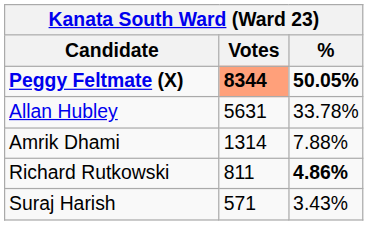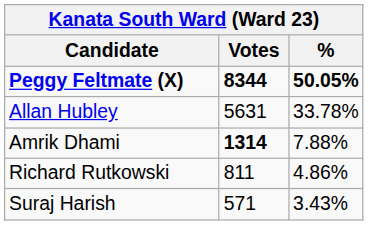(245, 81) lightsalmon background -> (245, 81) no background
(245, 142) normal -> (245, 142) bold
(321, 173) bold -> (321, 173) normal
